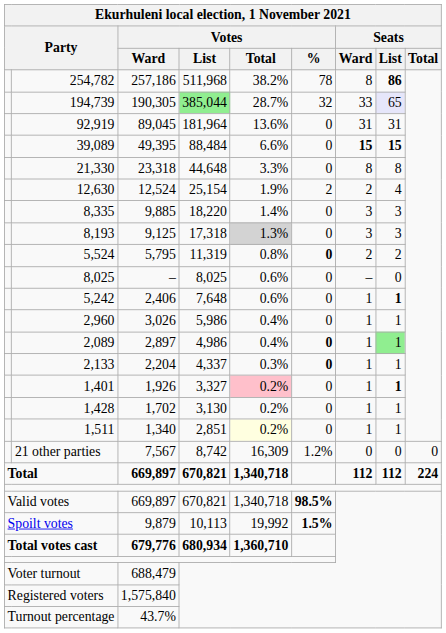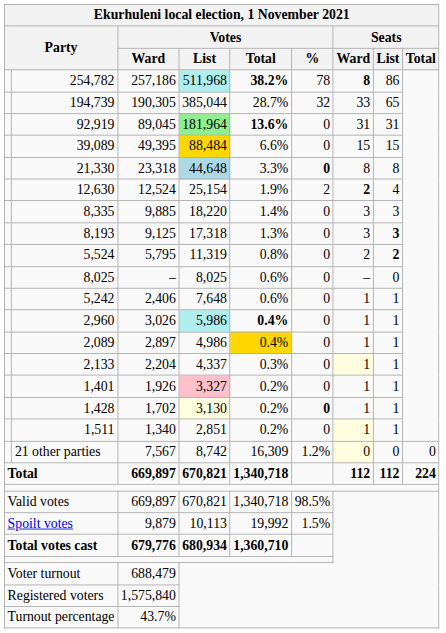(205, 80) no background -> (205, 80) paleturquoise background
(271, 80) normal -> (269, 80) bold
(369, 80) normal -> (367, 80) bold
(395, 80) bold -> (393, 80) normal
(205, 102) lightgreen background -> (205, 102) no background
(395, 102) lavender background -> (393, 102) no background
(205, 124) no background -> (205, 124) lightgreen background
(271, 124) normal -> (269, 124) bold
(208, 146) no background -> (208, 146) gold background
(366, 146) bold -> (363, 146) normal
(395, 146) bold -> (393, 146) normal
(208, 168) no background -> (208, 168) lightblue background
(329, 168) normal -> (327, 168) bold
(369, 189) normal -> (367, 189) bold
(274, 233) lightgrey background -> (274, 233) no background
(398, 233) normal -> (396, 233) bold
(329, 255) bold -> (327, 255) normal
(398, 255) normal -> (396, 255) bold
(398, 299) bold -> (396, 299) normal
(211, 320) no background -> (211, 320) paleturquoise background
(274, 320) normal -> (273, 320) bold
(274, 342) no background -> (274, 342) gold background
(329, 342) bold -> (327, 342) normal
(398, 342) lightgreen background -> (396, 342) no background
(329, 364) bold -> (327, 364) normal
(369, 364) no background -> (367, 364) lightyellow background
(211, 386) no background -> (211, 386) pink background
(274, 386) pink background -> (274, 386) no background
(398, 386) bold -> (396, 386) normal
(211, 408) no background -> (211, 408) lightyellow background
(329, 408) normal -> (327, 408) bold
(274, 430) lightyellow background -> (274, 430) no background
(369, 430) no background -> (367, 430) lightyellow background
(369, 451) no background -> (367, 451) lightyellow background
(314, 501) bold -> (312, 501) normal
(317, 523) bold -> (316, 523) normal
